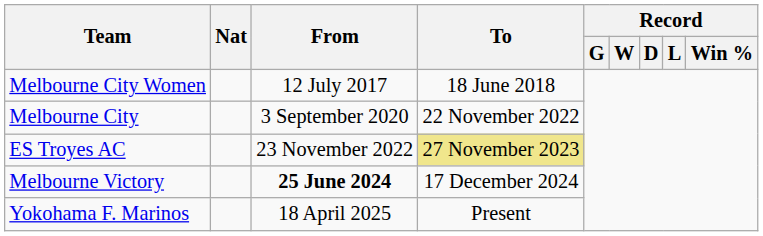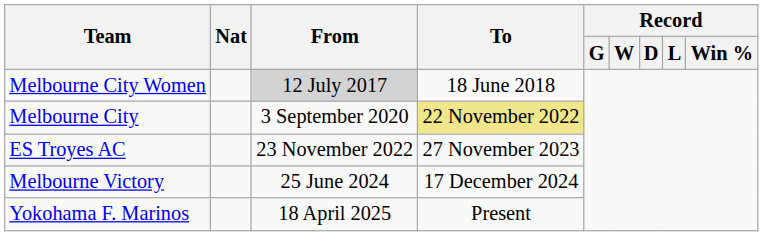(335, 85) no background -> (335, 85) lightgrey background
(501, 117) no background -> (501, 117) khaki background
(501, 149) khaki background -> (501, 149) no background
(335, 181) bold -> (335, 181) normal
